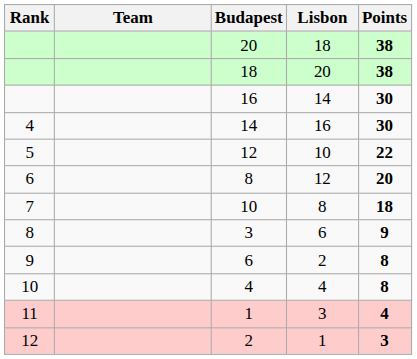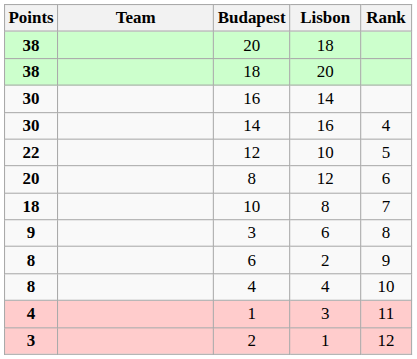columns swapped: (30, 17) <-> (385, 17)
